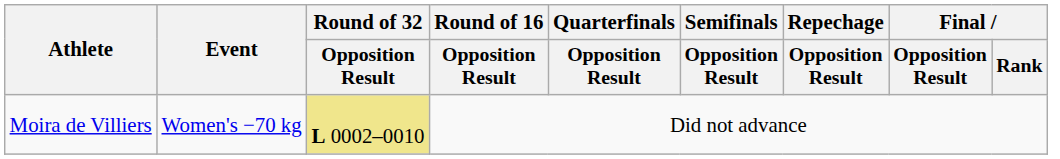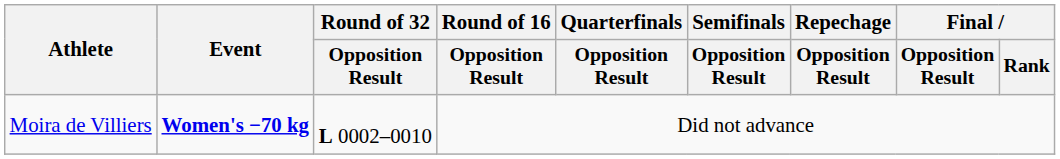(232, 124) normal -> (235, 124) bold
(368, 136) khaki background -> (375, 136) no background
